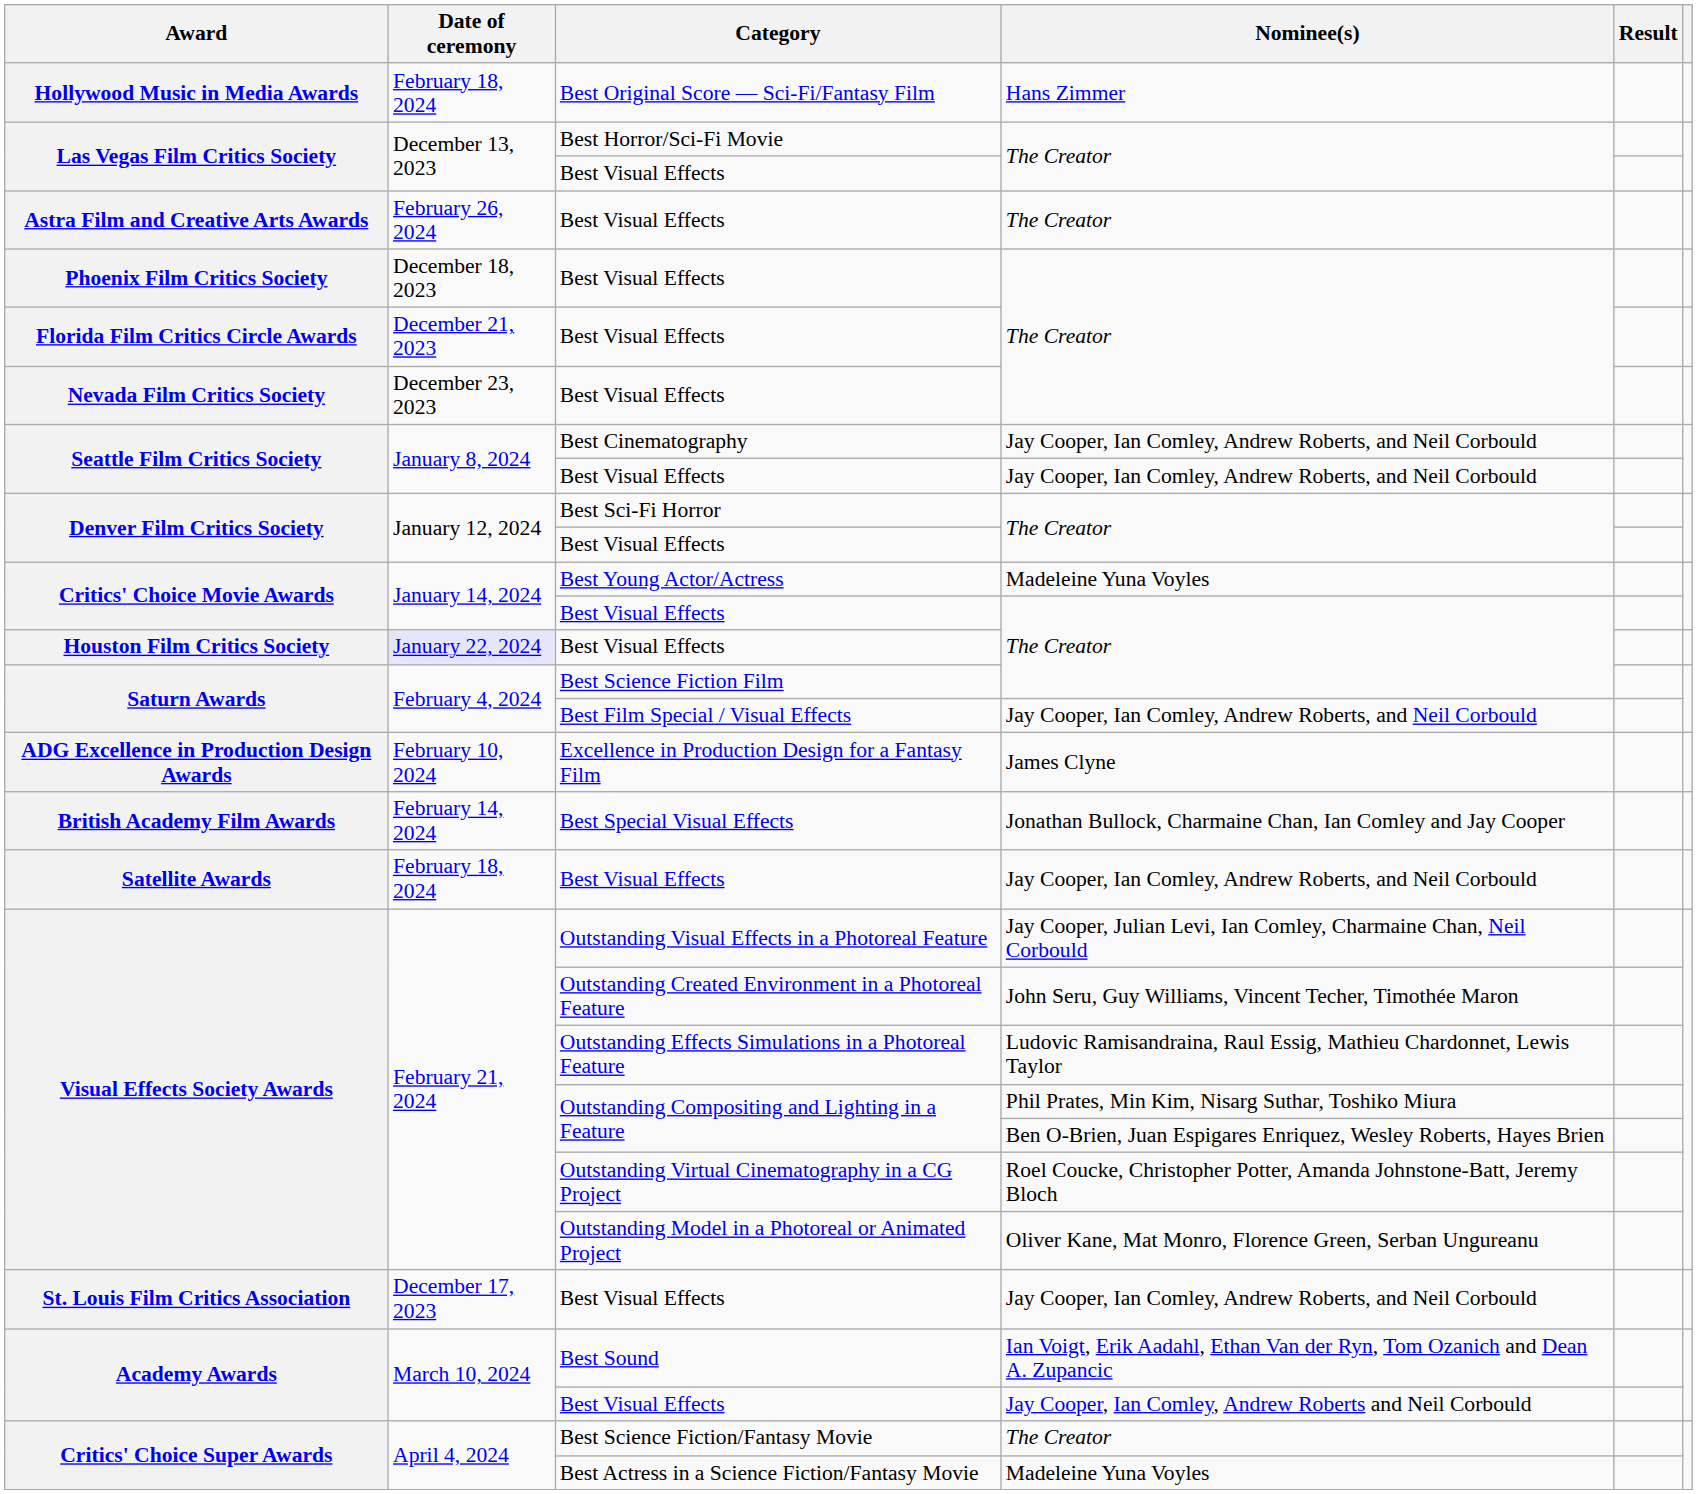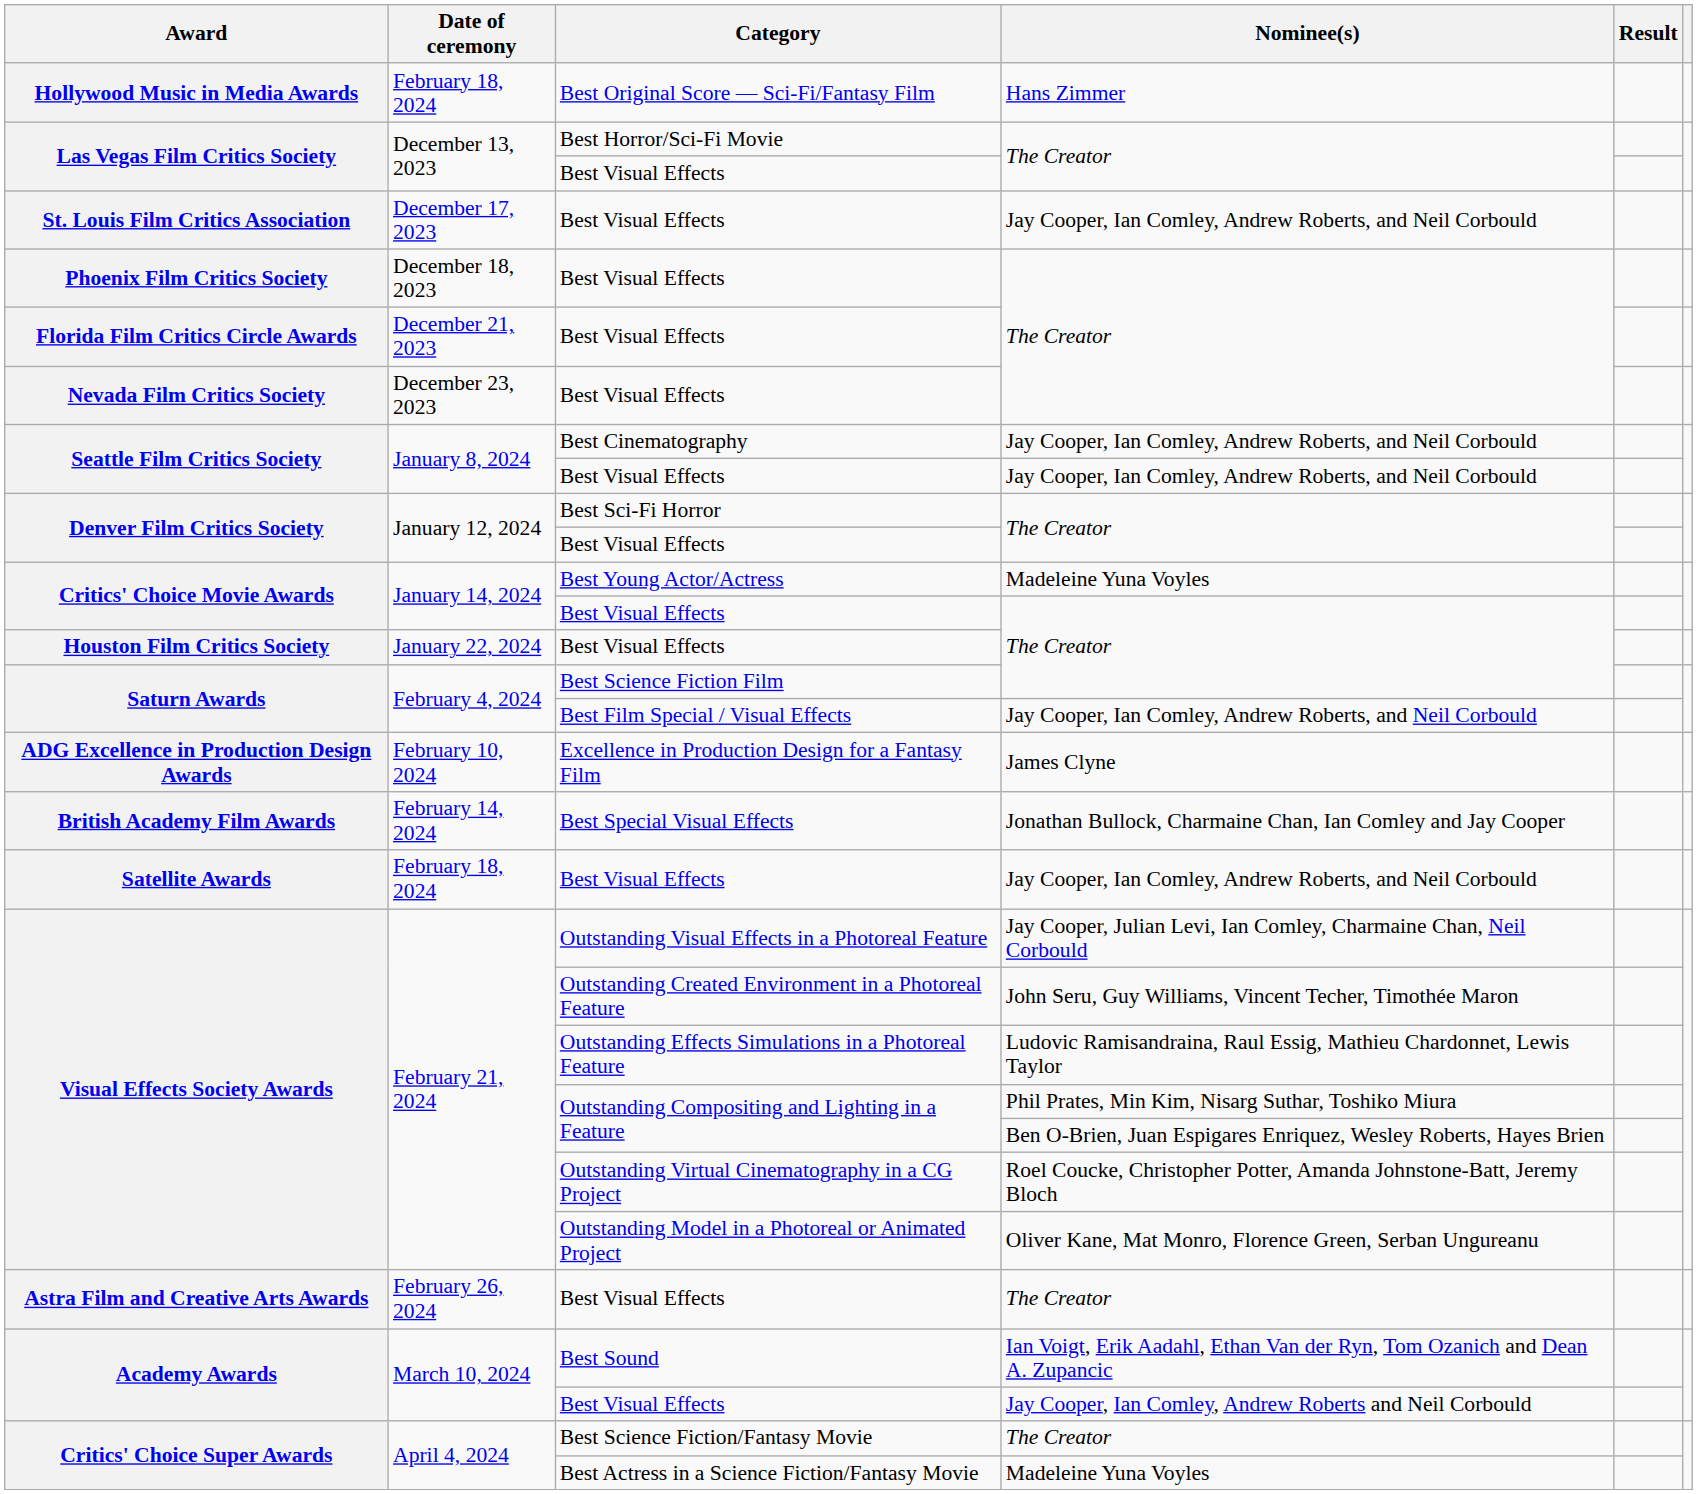rows swapped: (196, 1298) <-> (196, 219)
(467, 647) lavender background -> (467, 647) no background
